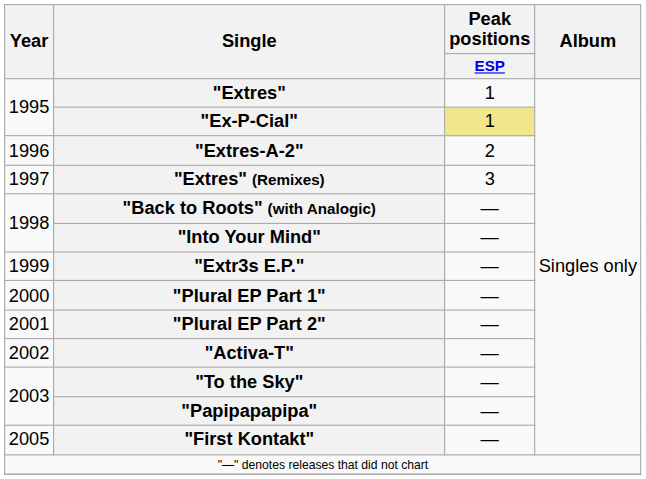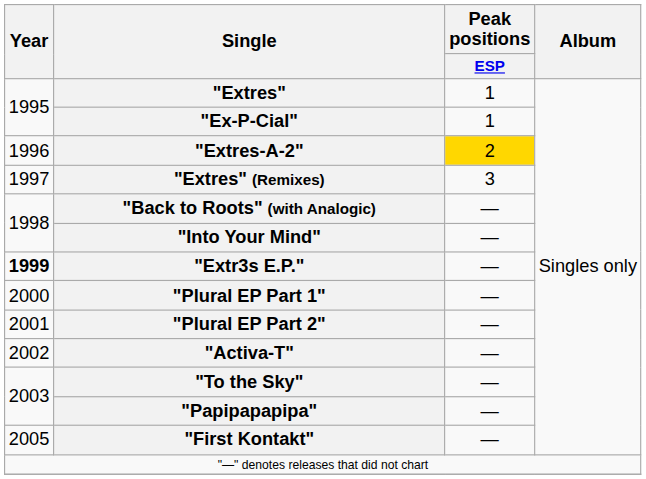(490, 121) khaki background -> (490, 121) no background
(490, 150) no background -> (490, 150) gold background
(29, 266) normal -> (29, 266) bold
